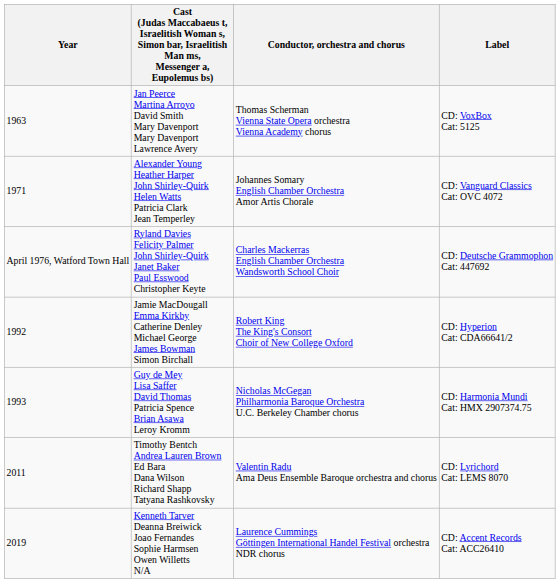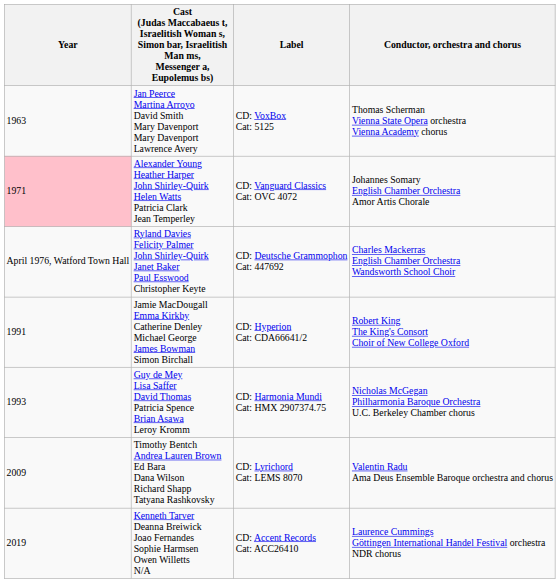columns swapped: (336, 45) <-> (497, 45)
(16, 191) no background -> (16, 191) pink background
(16, 332) 1992 -> (16, 332) 1991
(16, 472) 2011 -> (16, 472) 2009
